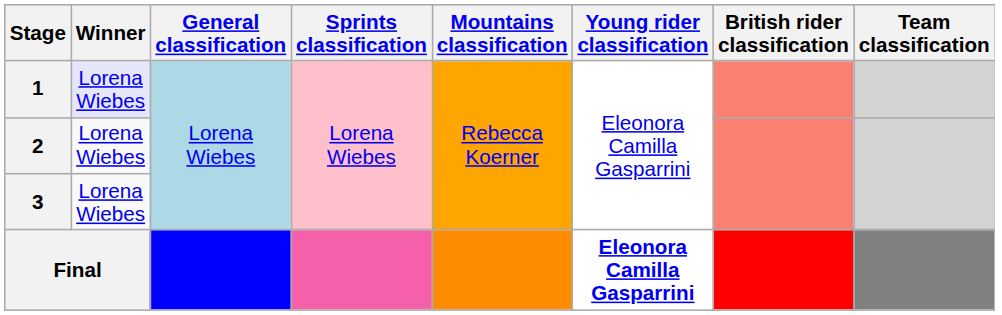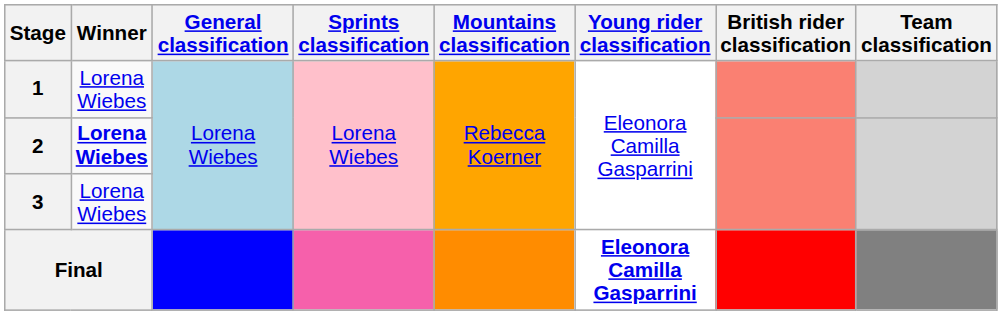(111, 90) lavender background -> (112, 90) no background
(111, 146) normal -> (112, 146) bold
